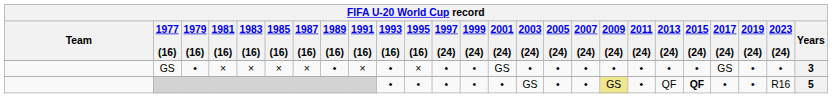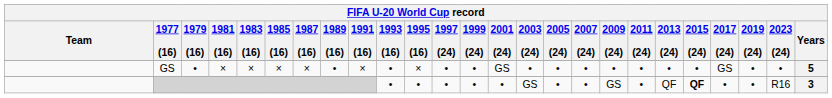(811, 69) 3 -> (811, 69) 5
(614, 85) khaki background -> (614, 85) no background
(811, 85) 5 -> (811, 85) 3
